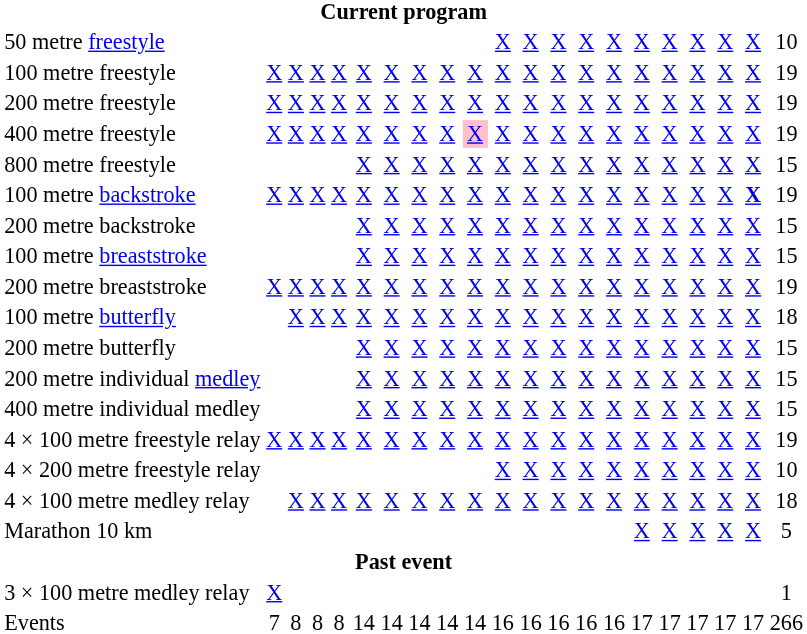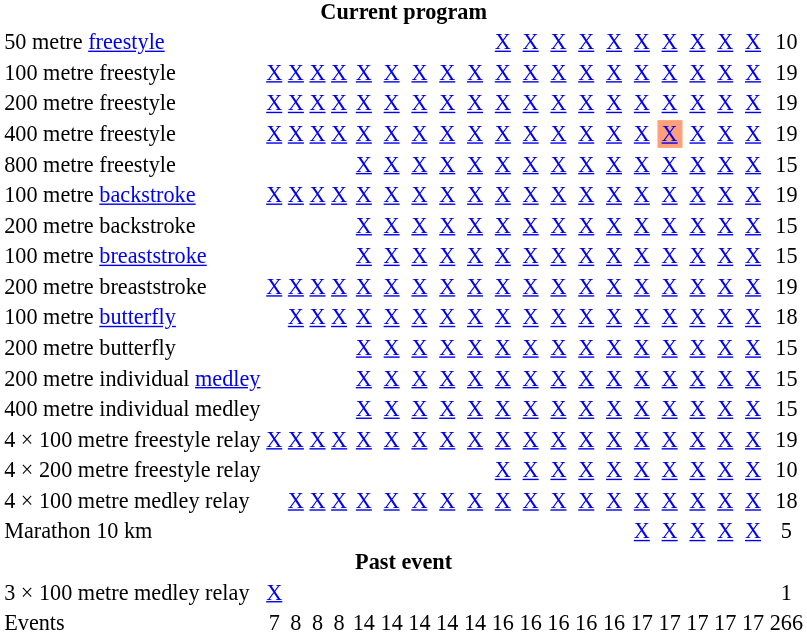(475, 133) pink background -> (475, 133) no background
(670, 133) no background -> (670, 133) lightsalmon background
(753, 194) bold -> (753, 194) normal
